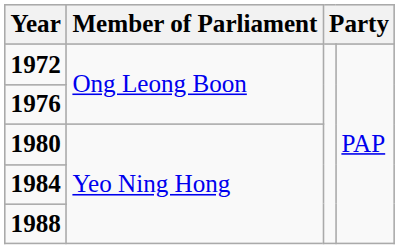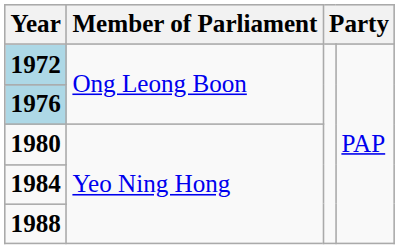(36, 64) no background -> (36, 64) lightblue background
(36, 104) no background -> (36, 104) lightblue background
